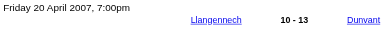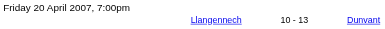(294, 20) bold -> (294, 20) normal
